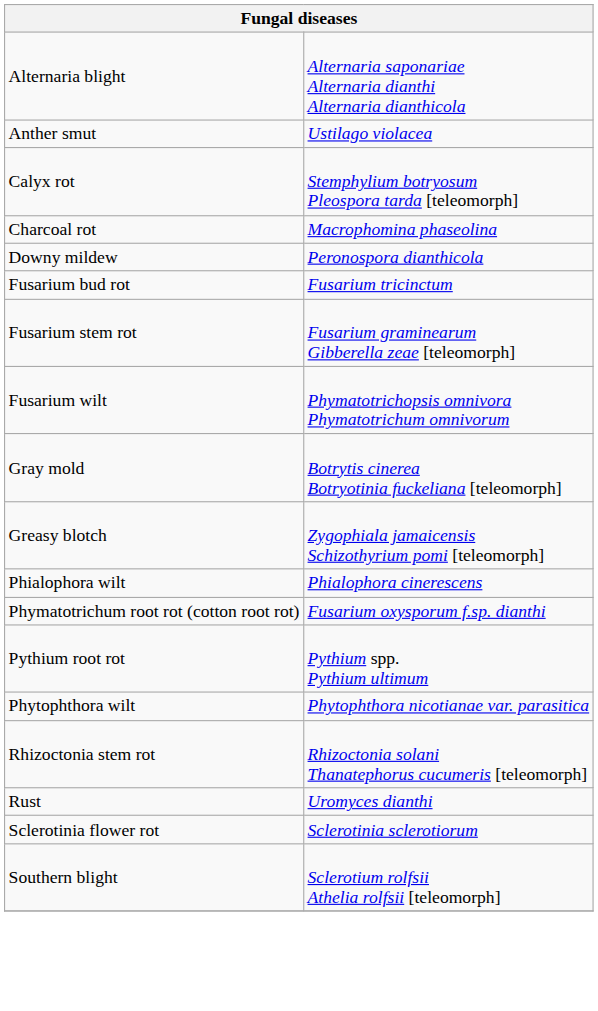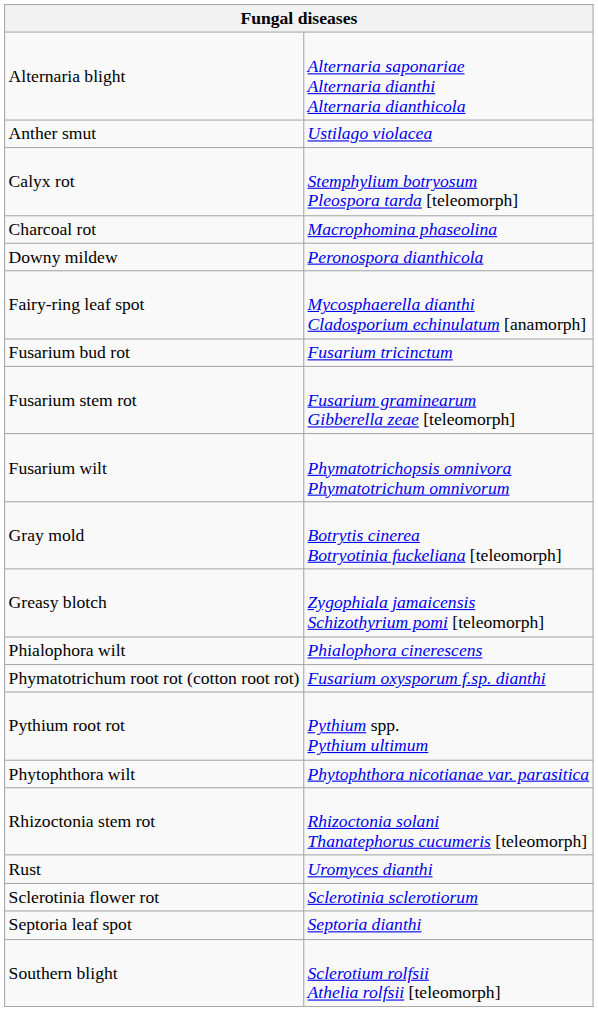+ row: (77, 304)
+ row: (70, 924)
